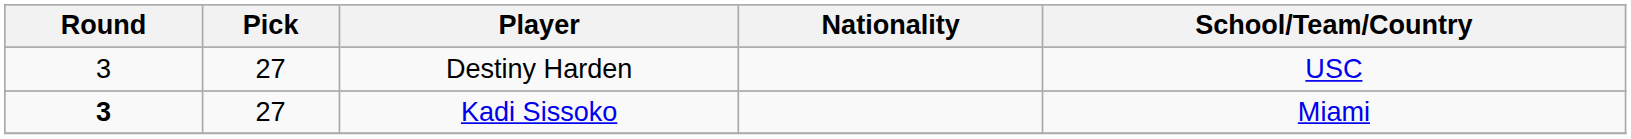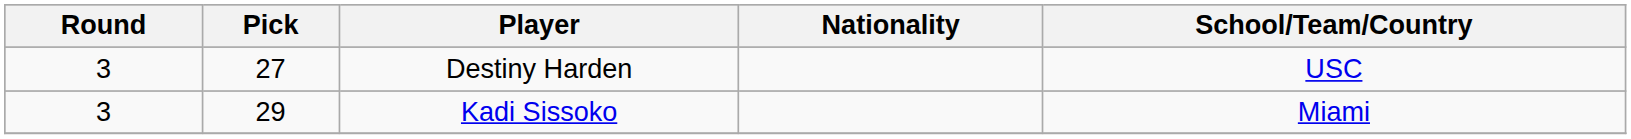(103, 111) bold -> (103, 111) normal
(271, 111) 27 -> (271, 111) 29
